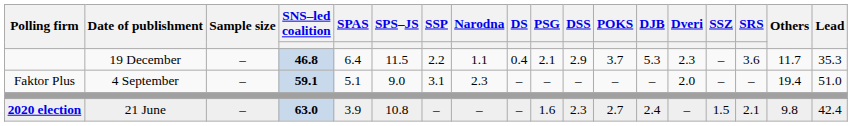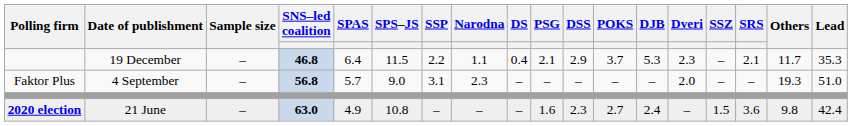(751, 59) 3.6 -> (751, 59) 2.1
(306, 81) 59.1 -> (306, 81) 56.8
(353, 81) 5.1 -> (353, 81) 5.7
(790, 81) 19.4 -> (790, 81) 19.3
(353, 109) 3.9 -> (353, 109) 4.9
(751, 109) 2.1 -> (751, 109) 3.6
